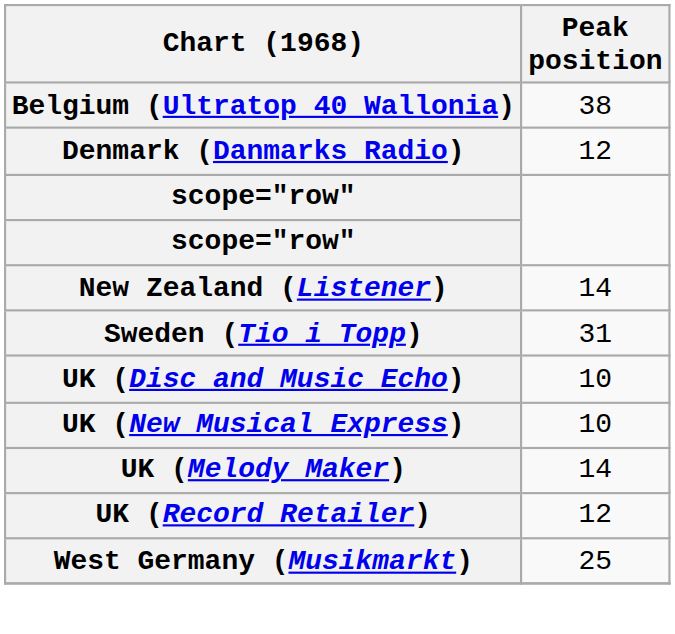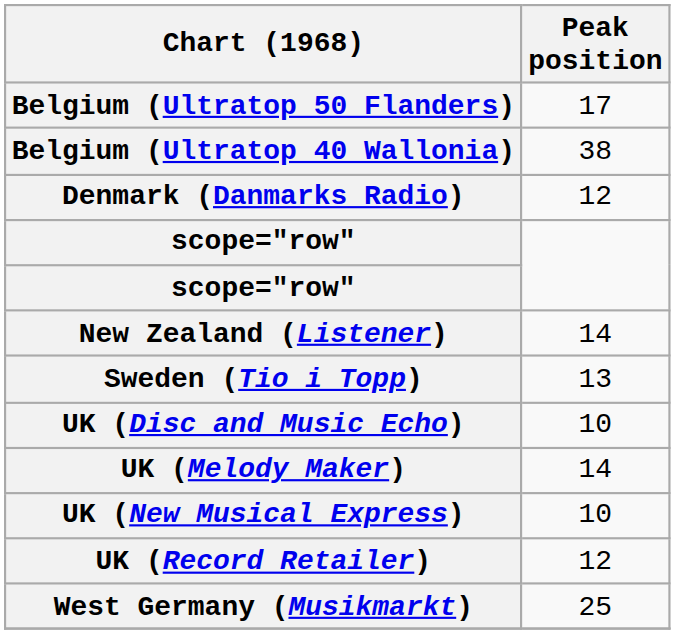+ row: (263, 106)
(595, 333) 31 -> (595, 379) 13
rows swapped: (263, 470) <-> (263, 425)
